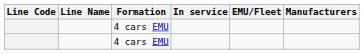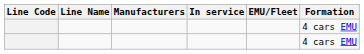columns swapped: (141, 12) <-> (321, 12)
